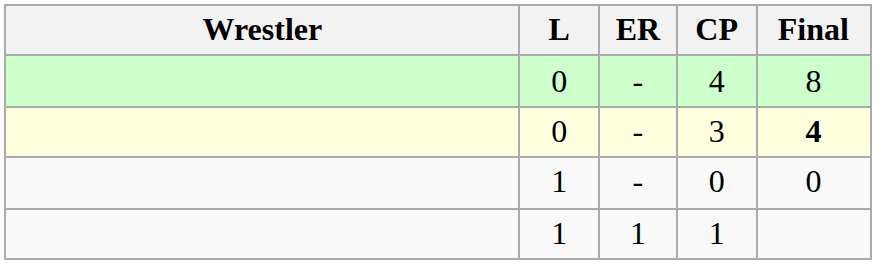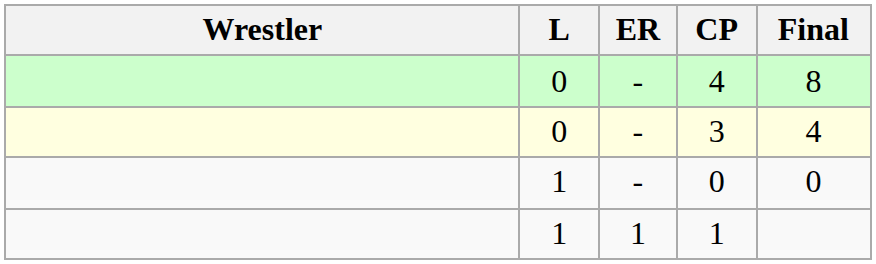(813, 131) bold -> (813, 131) normal
